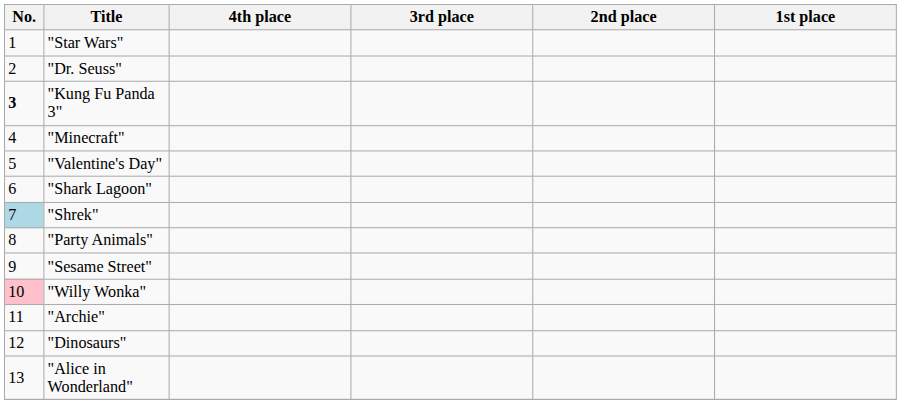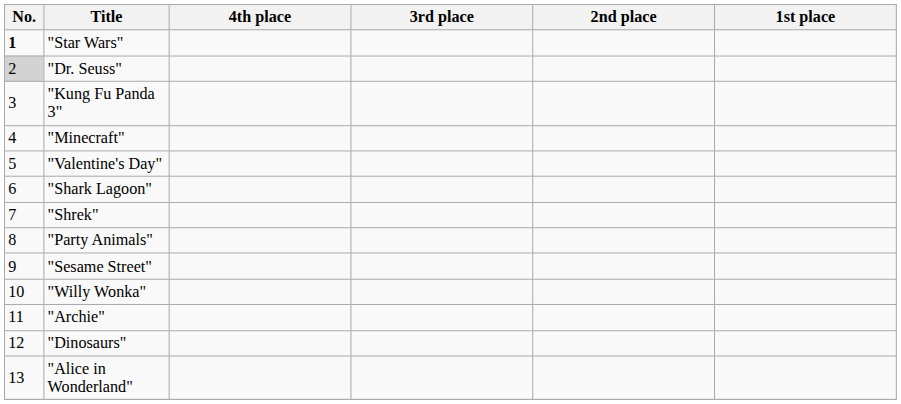(12, 42) normal -> (12, 42) bold
(12, 68) no background -> (12, 68) lightgrey background
(12, 103) bold -> (12, 103) normal
(12, 214) lightblue background -> (12, 214) no background
(16, 291) pink background -> (16, 291) no background
